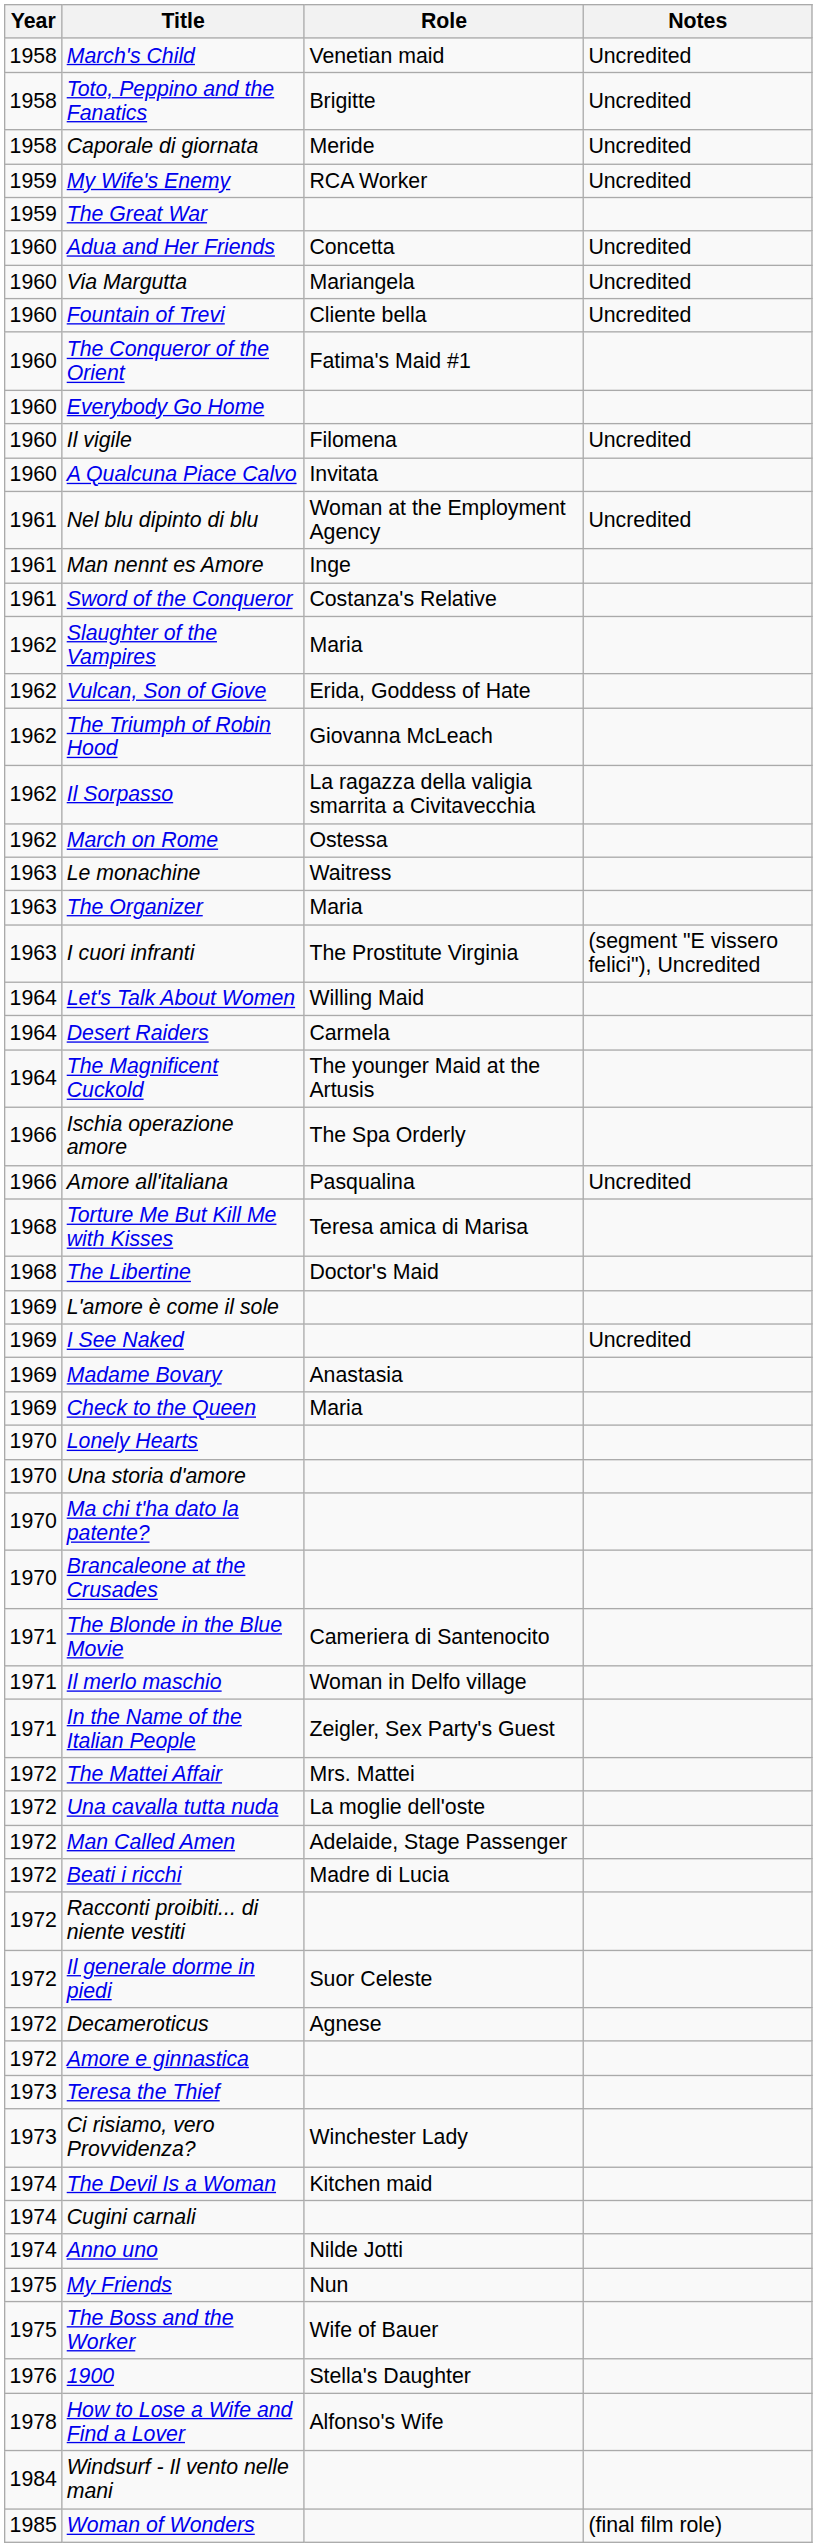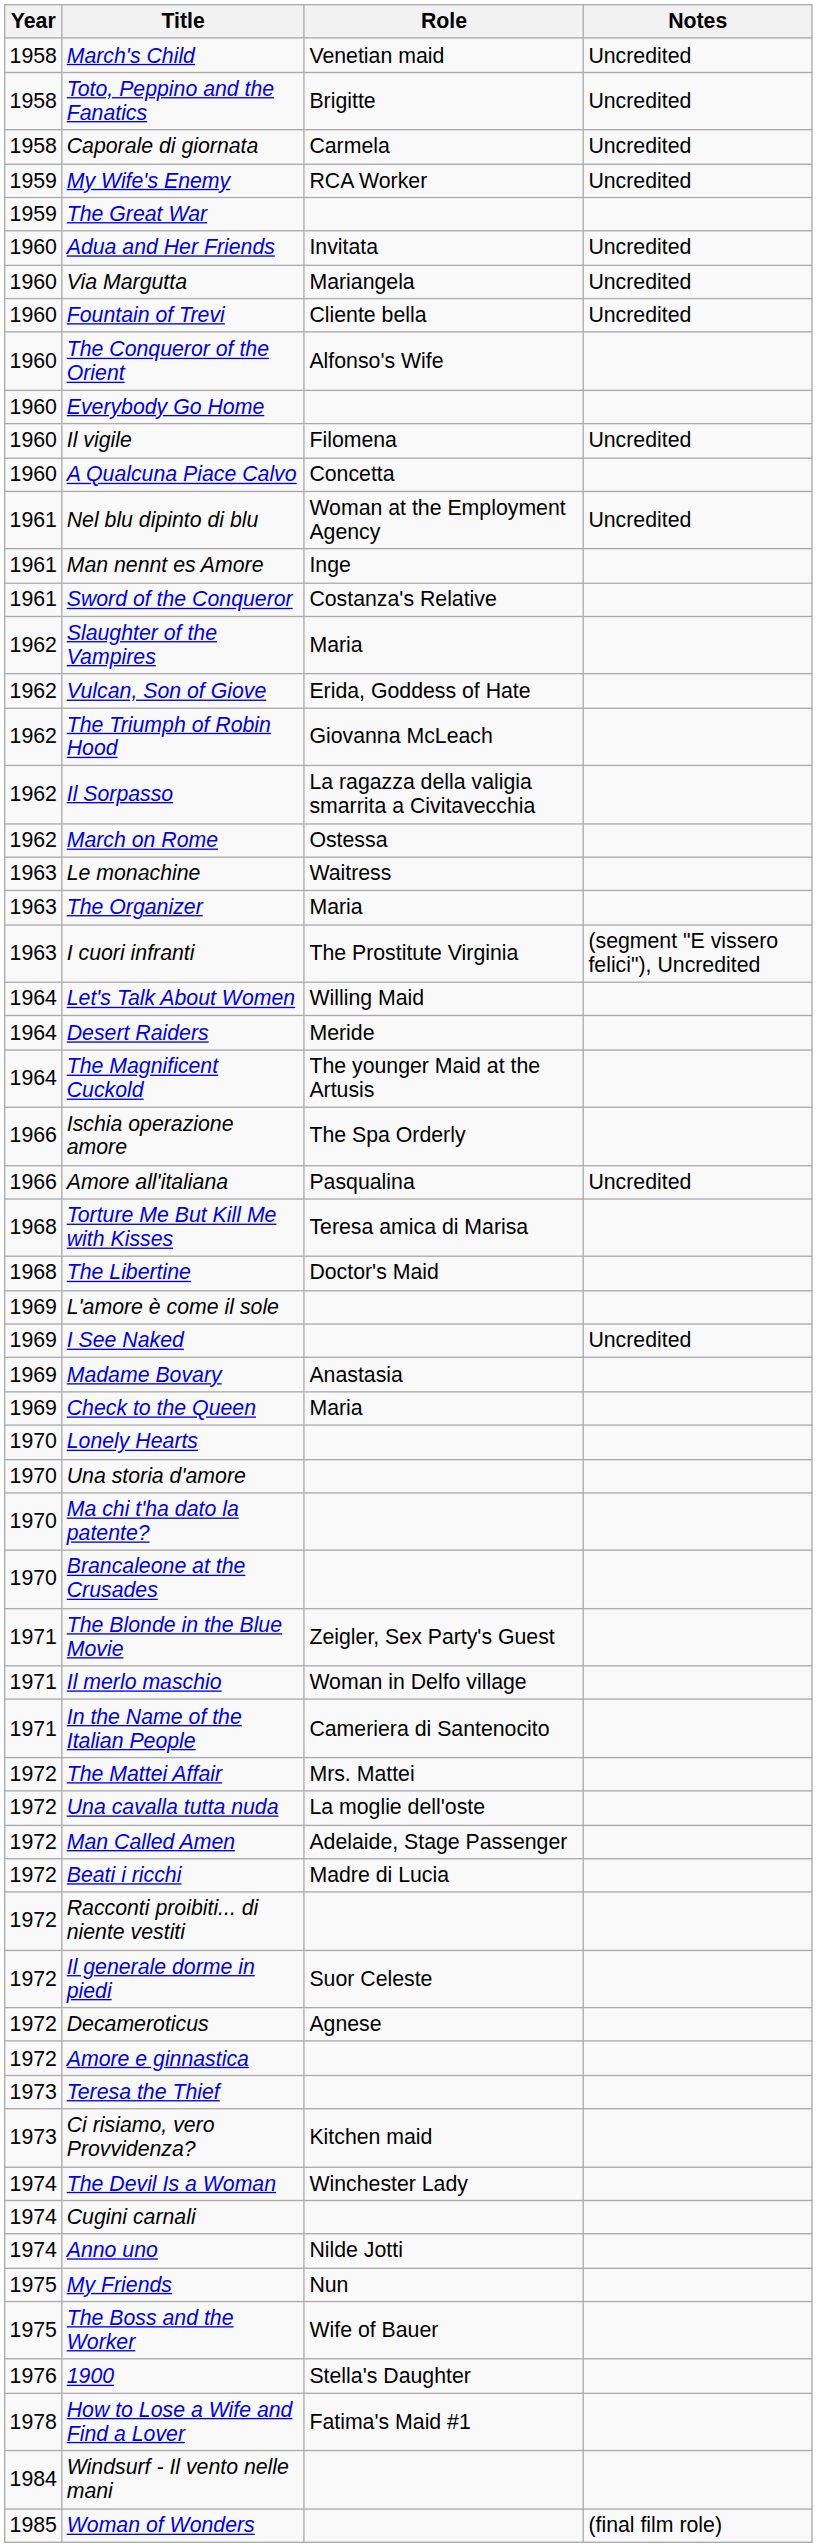(342, 146) Meride -> (350, 146) Carmela
(352, 247) Concetta -> (344, 247) Invitata
(390, 361) Fatima's Maid #1 -> (377, 361) Alfonso's Wife
(344, 474) Invitata -> (352, 474) Concetta
(350, 1032) Carmela -> (342, 1032) Meride
(429, 1636) Cameriera di Santenocito -> (432, 1636) Zeigler, Sex Party's Guest
(432, 1728) Zeigler, Sex Party's Guest -> (429, 1728) Cameriera di Santenocito
(389, 2137) Winchester Lady -> (371, 2137) Kitchen maid
(371, 2183) Kitchen maid -> (389, 2183) Winchester Lady
(377, 2421) Alfonso's Wife -> (390, 2421) Fatima's Maid #1
